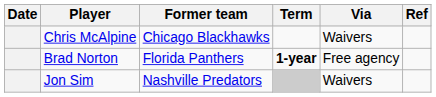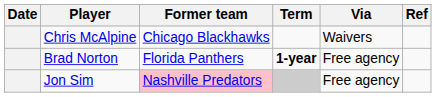(202, 80) no background -> (202, 80) pink background
(347, 80) Waivers -> (361, 80) Free agency
